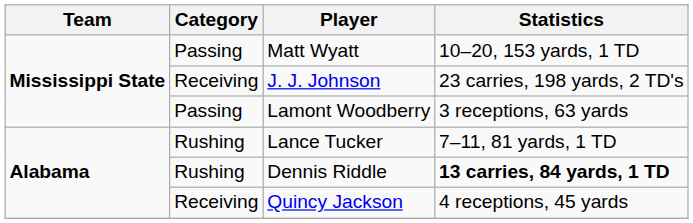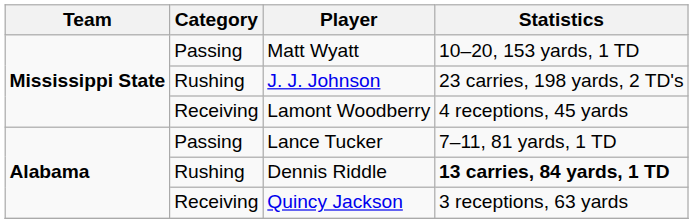(216, 80) Receiving -> (209, 80) Rushing
(208, 111) Passing -> (216, 111) Receiving
(534, 111) 3 receptions, 63 yards -> (534, 111) 4 receptions, 45 yards
(209, 141) Rushing -> (208, 141) Passing
(534, 202) 4 receptions, 45 yards -> (534, 202) 3 receptions, 63 yards
